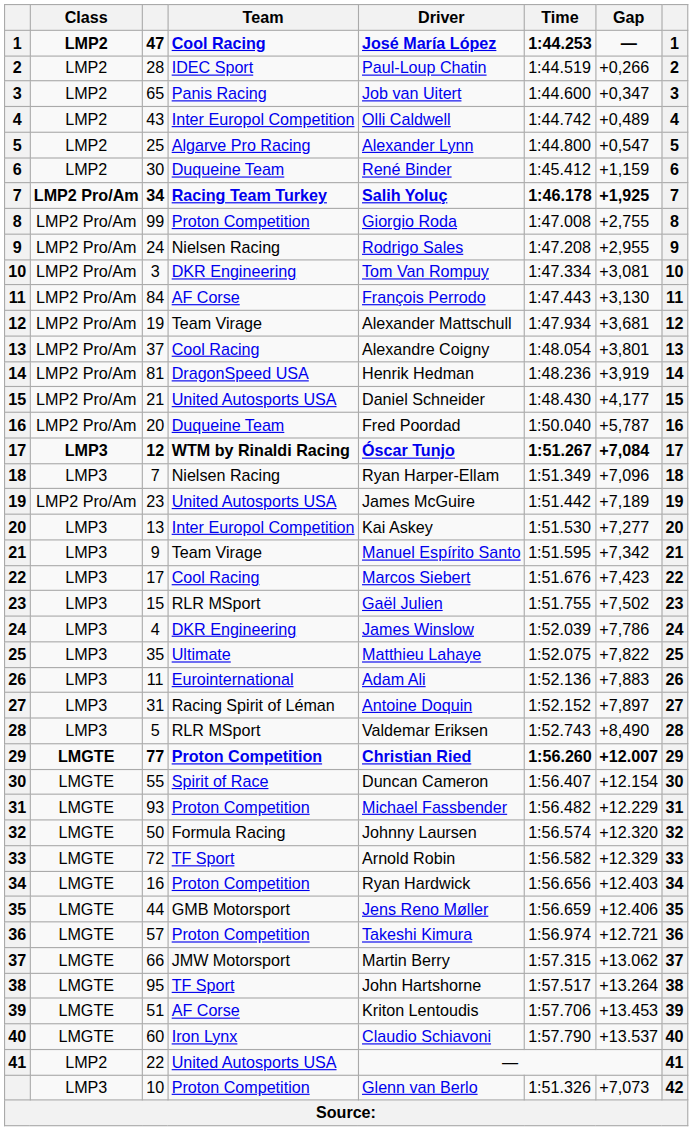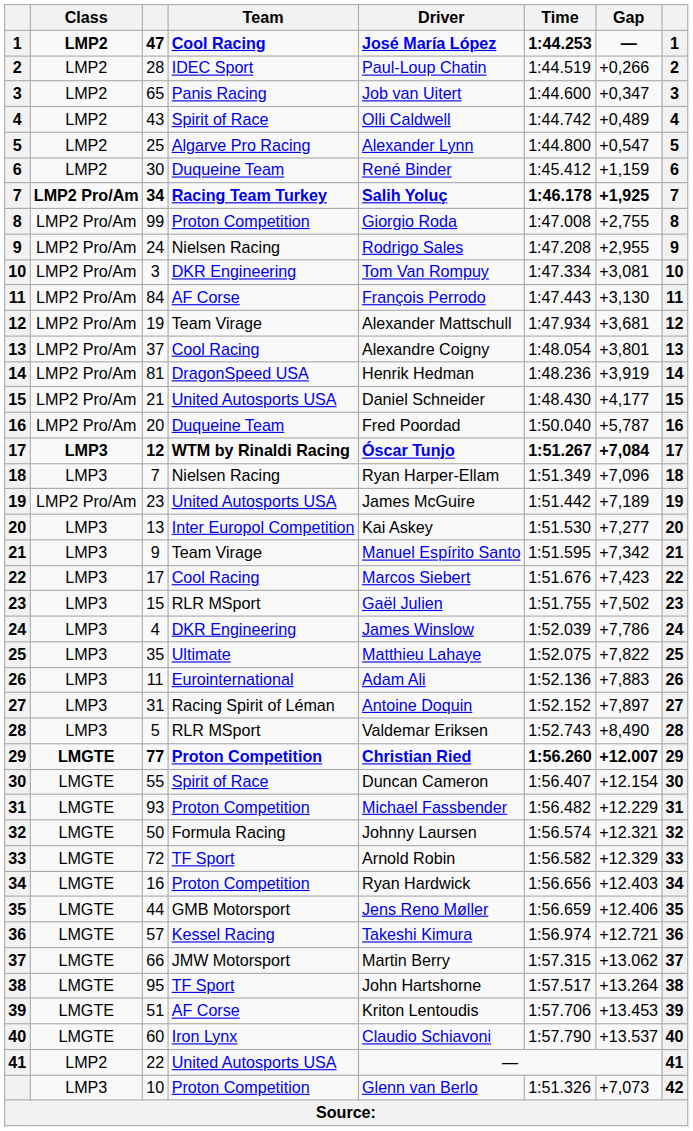(263, 120) Inter Europol Competition -> (220, 120) Spirit of Race
(629, 833) +12.320 -> (629, 833) +12.321
(241, 935) Proton Competition -> (223, 935) Kessel Racing
